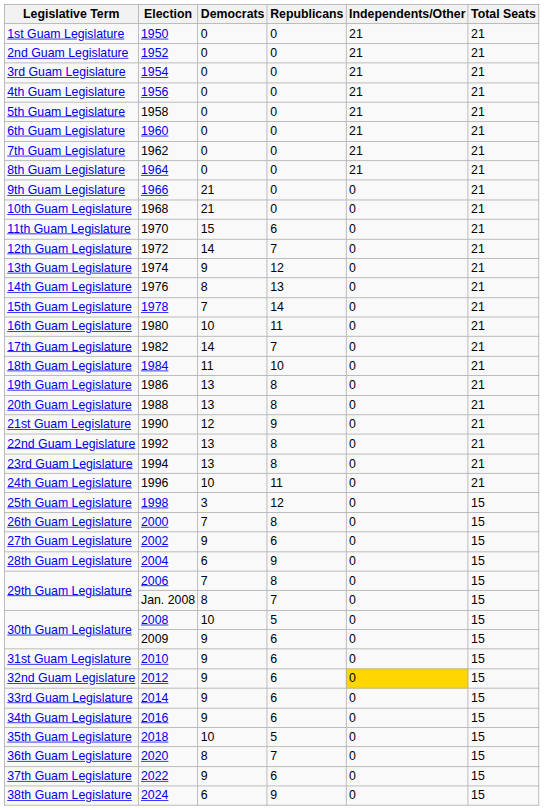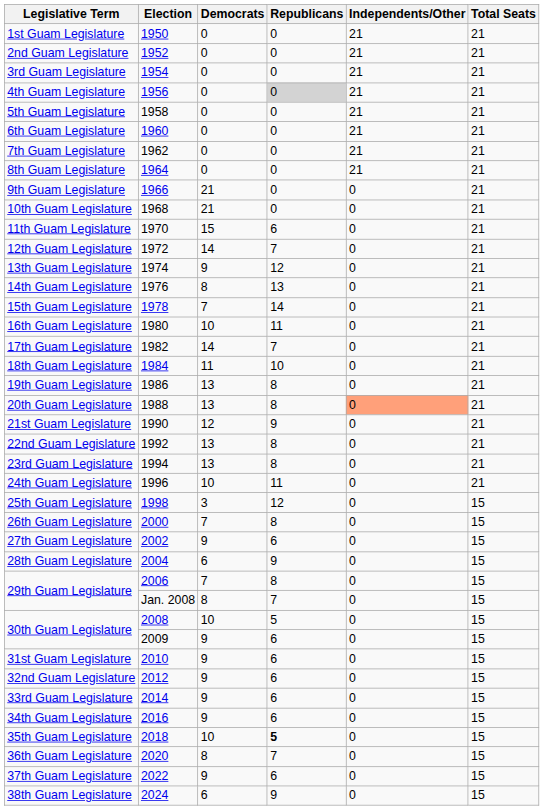(274, 92) no background -> (274, 92) lightgrey background
(352, 405) no background -> (352, 405) lightsalmon background
(352, 678) gold background -> (352, 678) no background
(274, 737) normal -> (274, 737) bold
